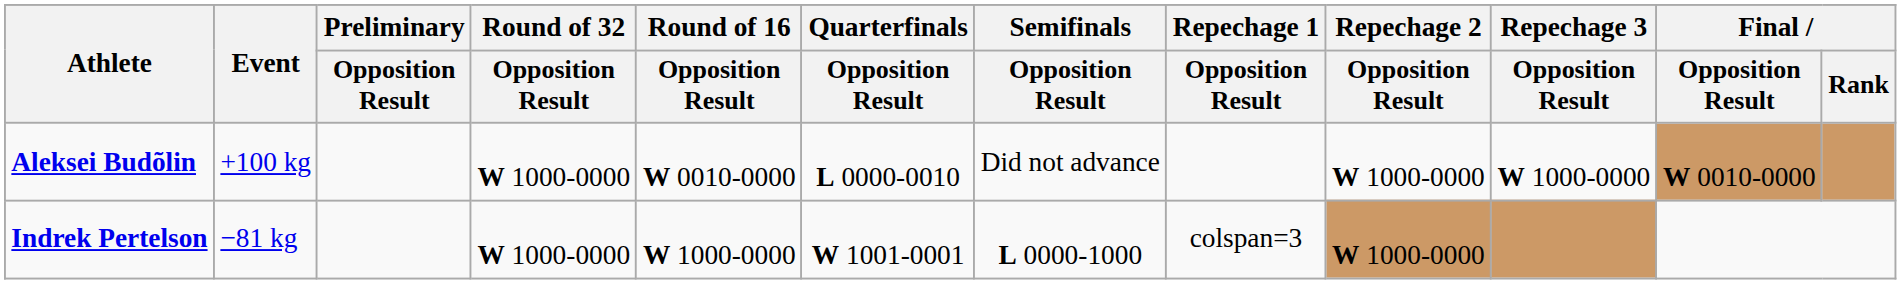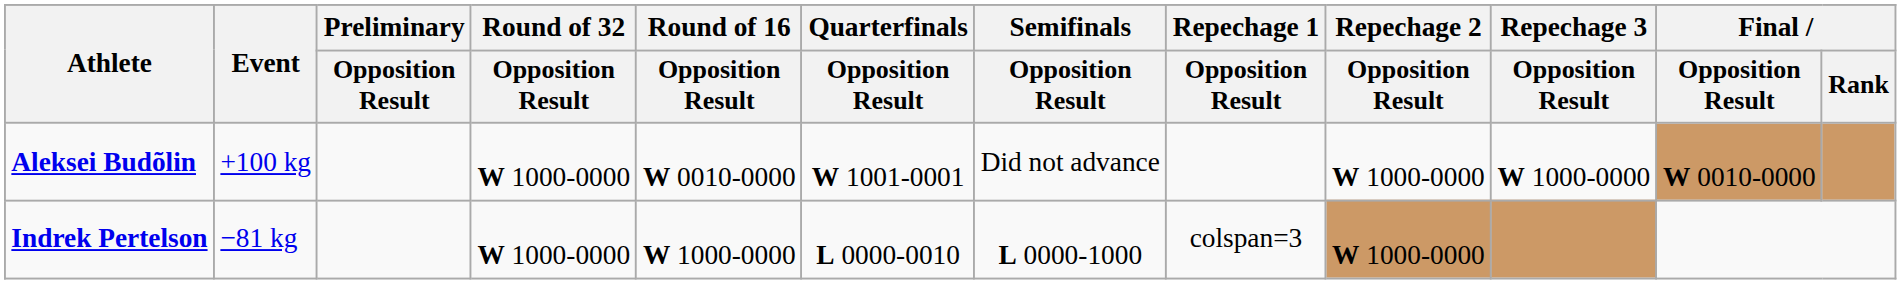(888, 177) L 0000-0010 -> (888, 177) W 1001-0001
(888, 255) W 1001-0001 -> (888, 255) L 0000-0010
